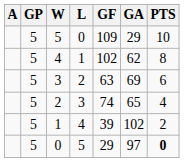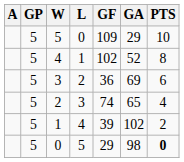(134, 59) 62 -> (134, 59) 52
(107, 80) 63 -> (107, 80) 36
(134, 146) 97 -> (134, 146) 98
